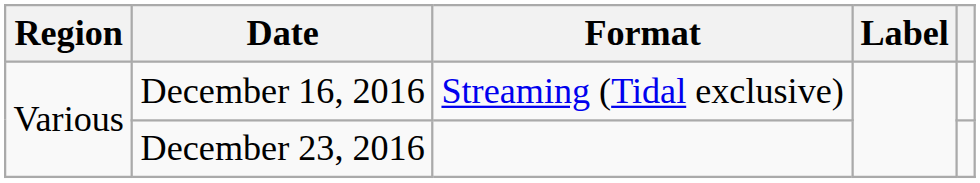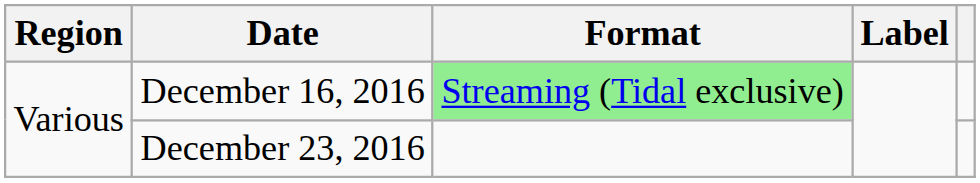(643, 90) no background -> (643, 90) lightgreen background
